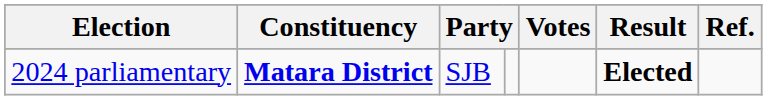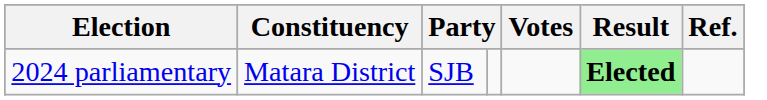(338, 71) bold -> (330, 71) normal
(648, 71) no background -> (631, 71) lightgreen background
